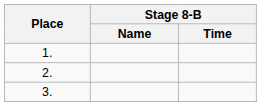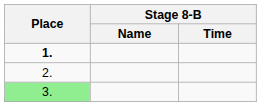(47, 53) normal -> (47, 53) bold
(47, 92) no background -> (47, 92) lightgreen background
